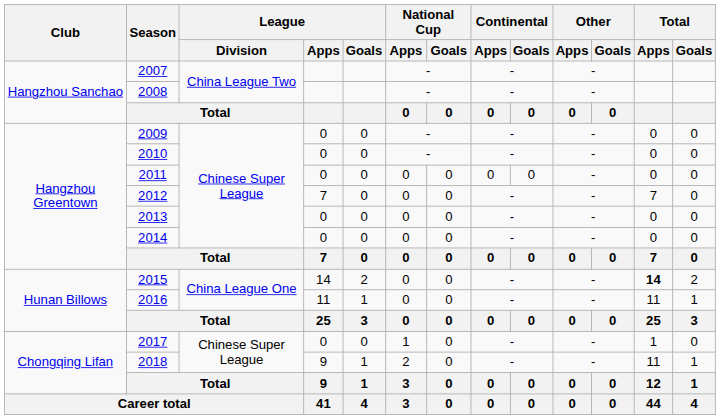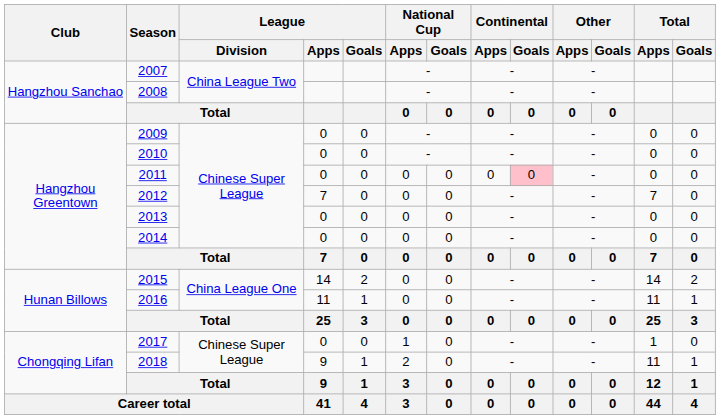(531, 175) no background -> (531, 175) pink background
(653, 279) bold -> (653, 279) normal
